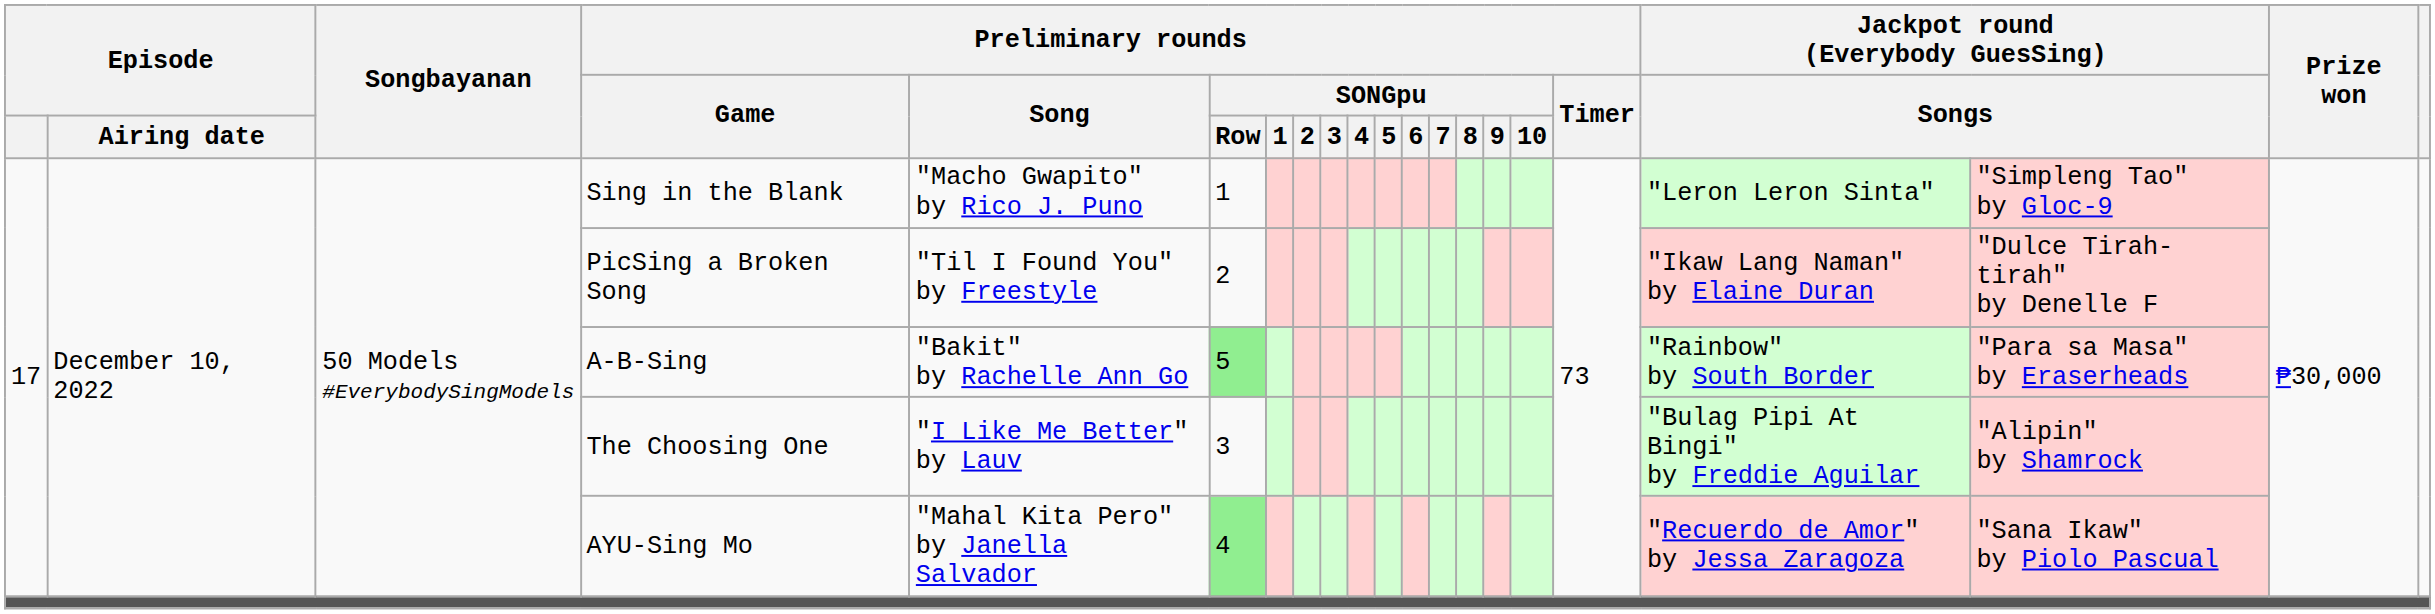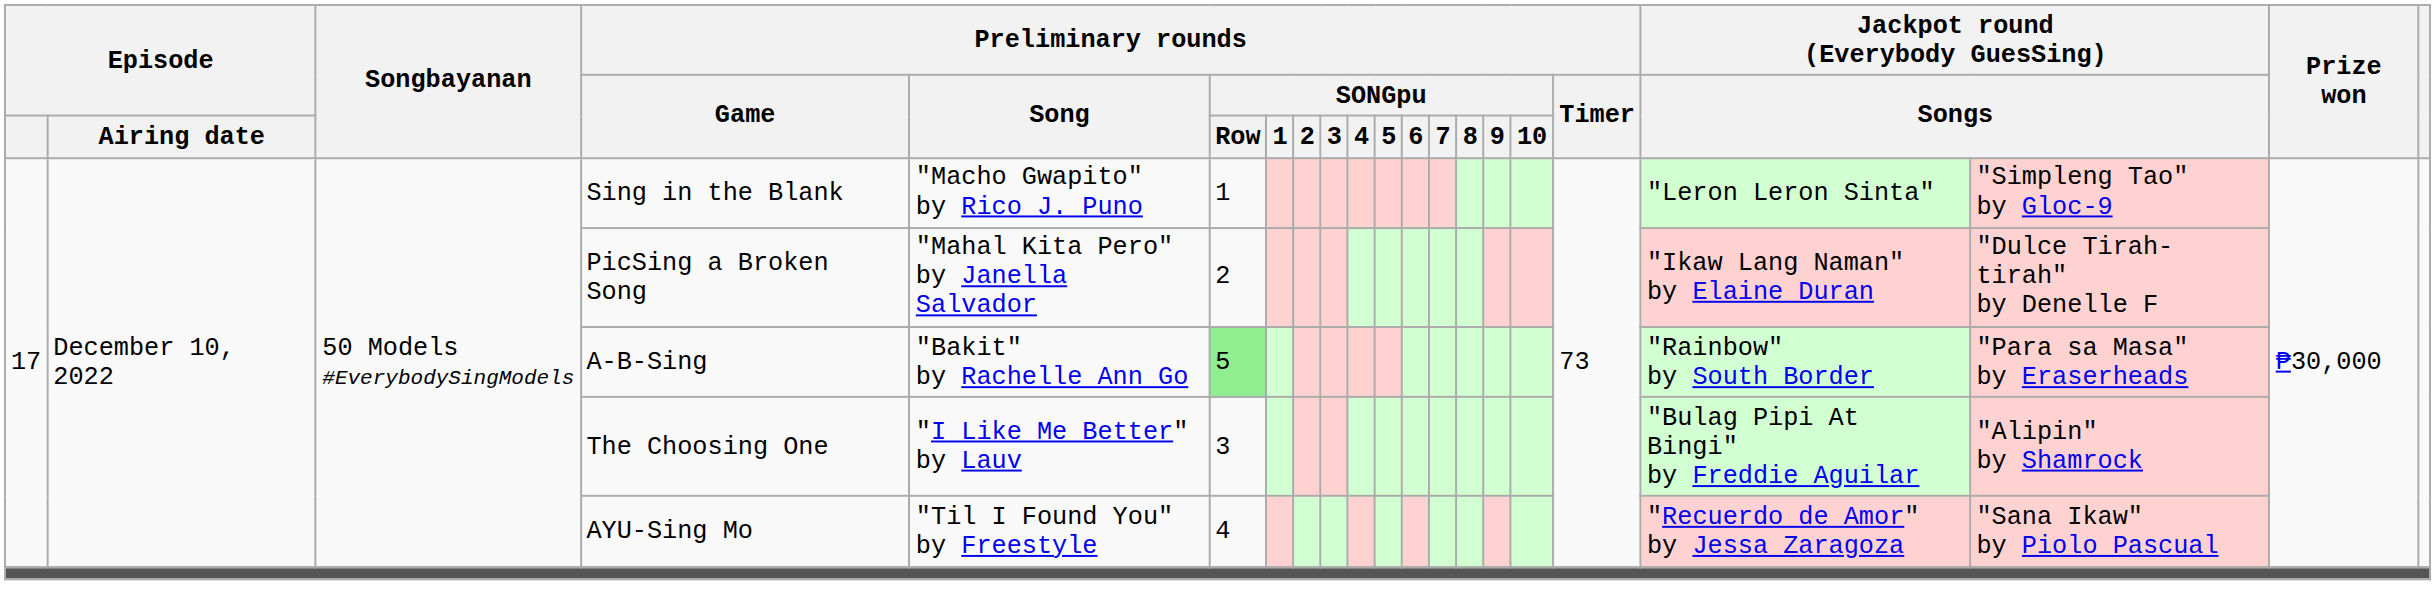(1045, 277) "Til I Found You" by Freestyle -> (1045, 277) "Mahal Kita Pero" by Janella Salvador
(1045, 546) "Mahal Kita Pero" by Janella Salvador -> (1045, 531) "Til I Found You" by Freestyle
(1223, 546) lightgreen background -> (1223, 531) no background
